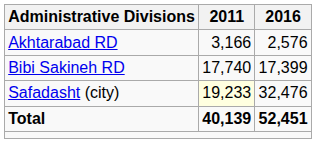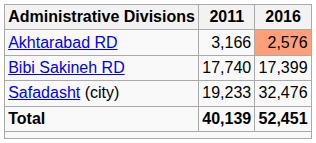(288, 42) no background -> (288, 42) lightsalmon background
(227, 93) lightyellow background -> (227, 93) no background
